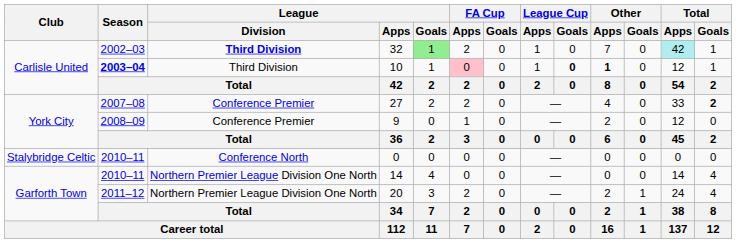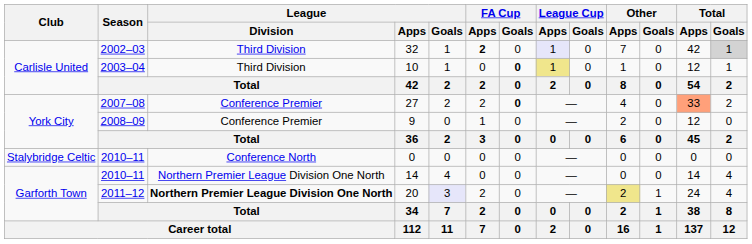(263, 49) bold -> (271, 49) normal
(431, 49) lightgreen background -> (447, 49) no background
(467, 49) normal -> (482, 49) bold
(537, 49) no background -> (553, 49) lavender background
(678, 49) paleturquoise background -> (694, 49) no background
(713, 49) no background -> (729, 49) lightgrey background
(123, 67) bold -> (123, 67) normal
(467, 67) pink background -> (482, 67) no background
(502, 67) normal -> (518, 67) bold
(537, 67) no background -> (553, 67) khaki background
(572, 67) bold -> (588, 67) normal
(608, 67) bold -> (623, 67) normal
(502, 103) normal -> (518, 103) bold
(678, 103) no background -> (694, 103) lightsalmon background
(713, 103) bold -> (729, 103) normal
(263, 193) normal -> (271, 193) bold
(431, 193) no background -> (447, 193) lavender background
(608, 193) no background -> (623, 193) khaki background
